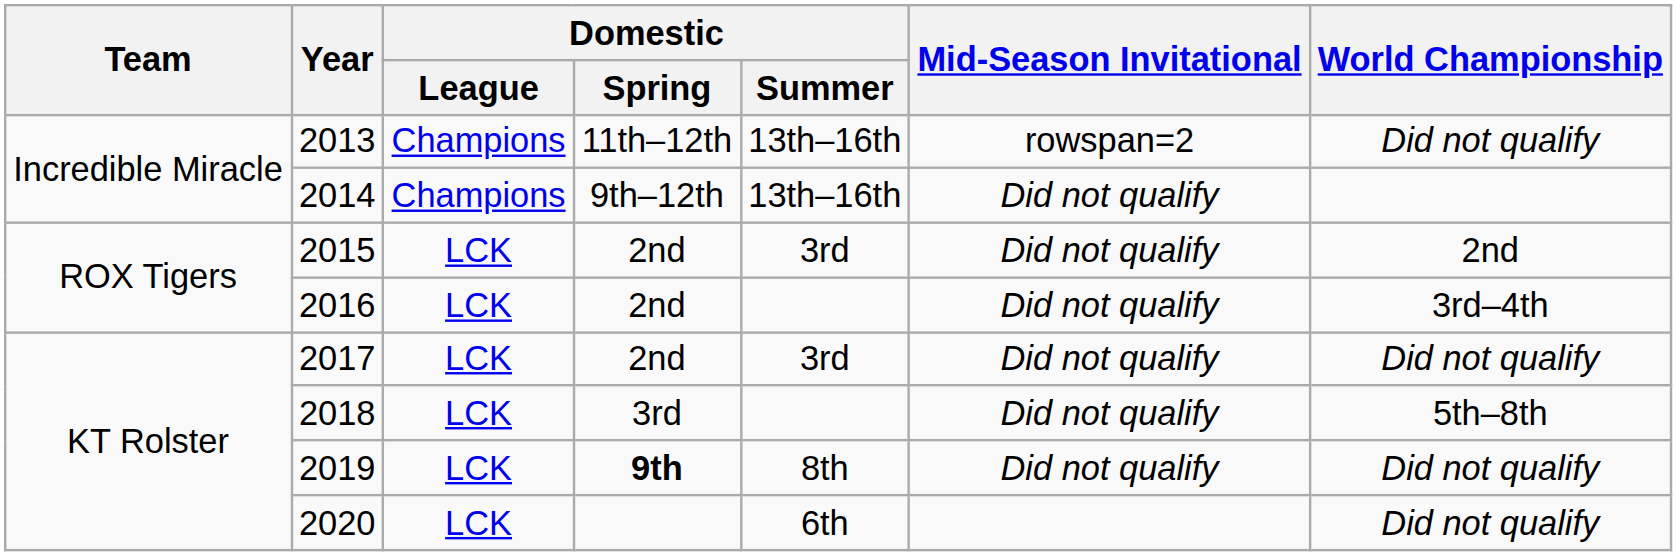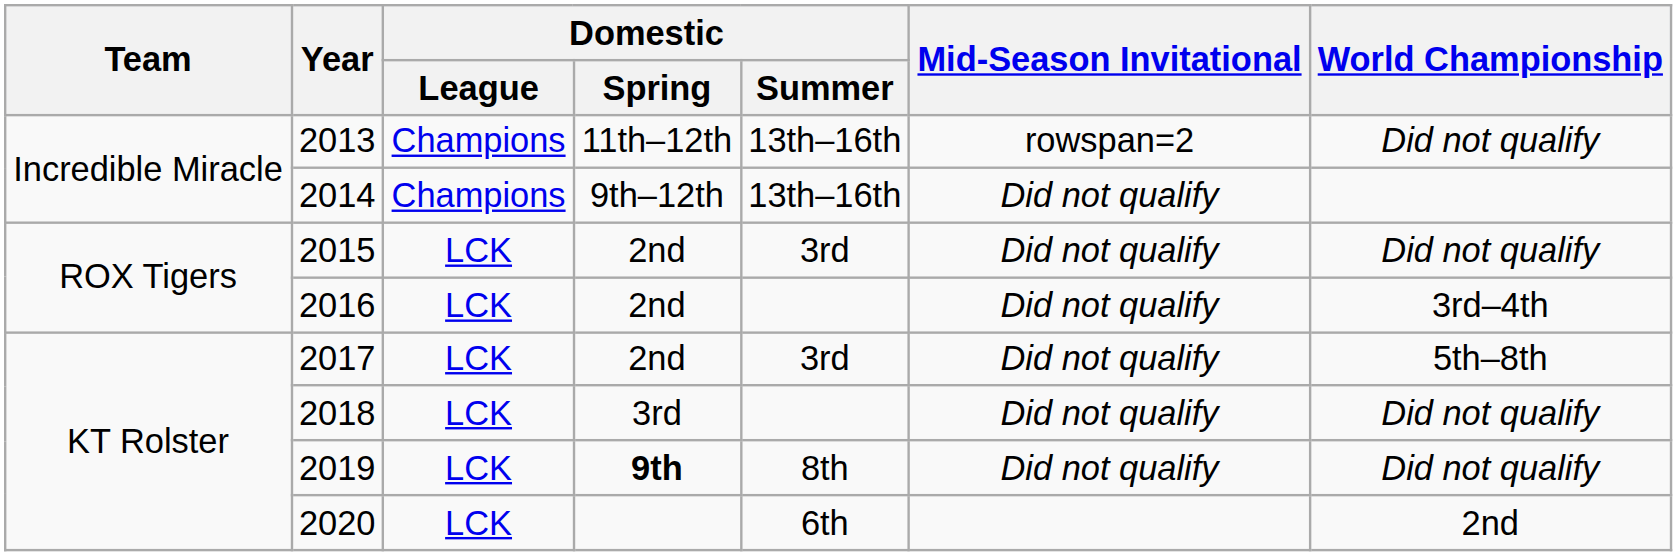(1490, 250) 2nd -> (1490, 250) Did not qualify
(1490, 359) Did not qualify -> (1490, 359) 5th–8th
(1490, 413) 5th–8th -> (1490, 413) Did not qualify
(1490, 522) Did not qualify -> (1490, 522) 2nd
